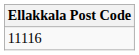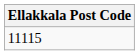(25, 38) 11116 -> (25, 38) 11115
